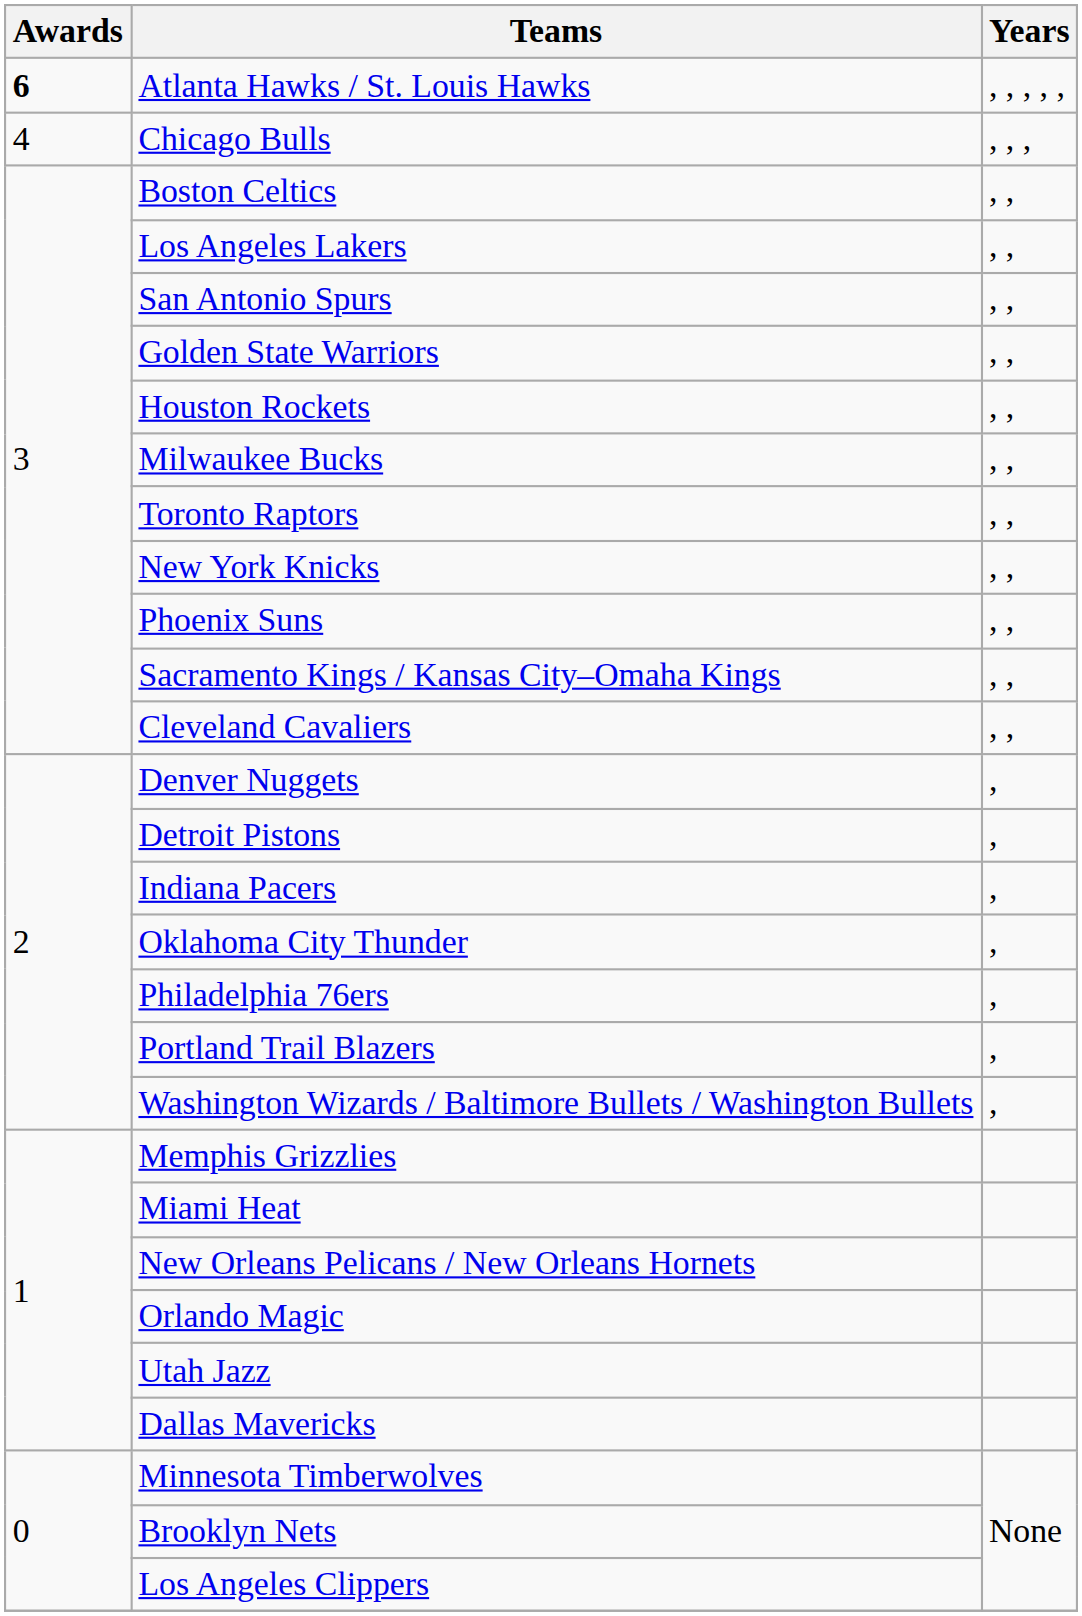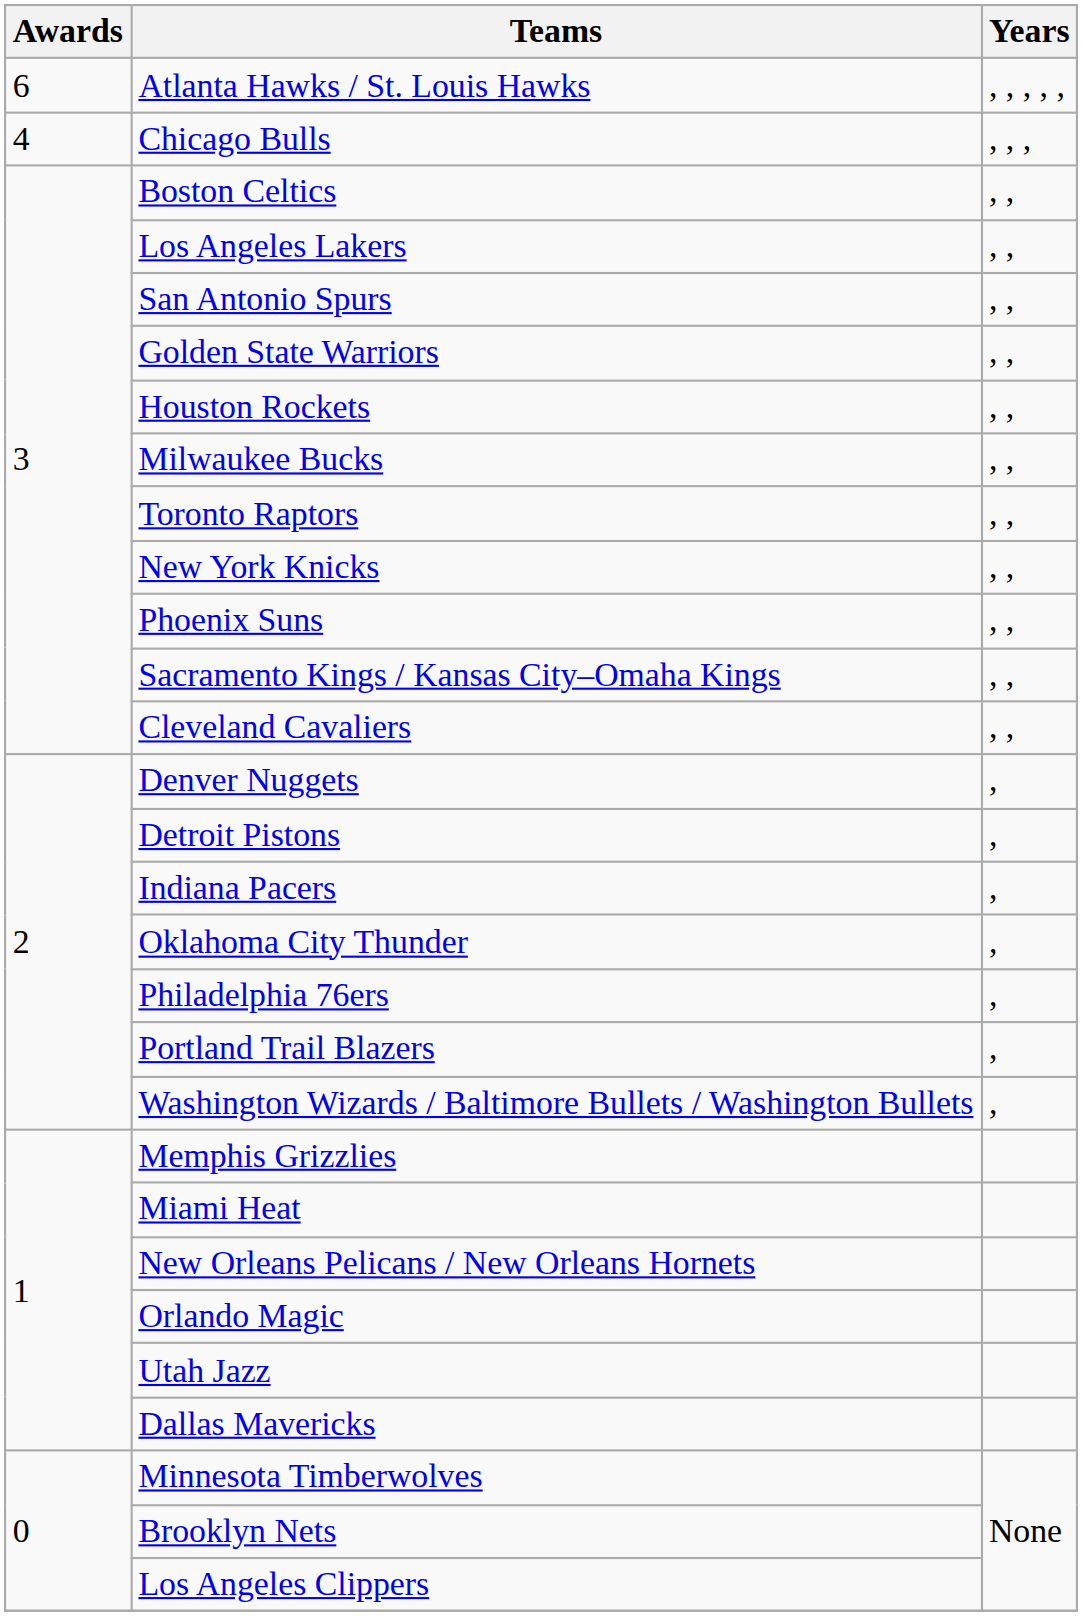(21, 84) bold -> (21, 84) normal
